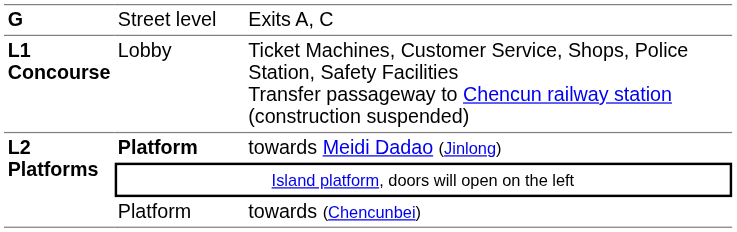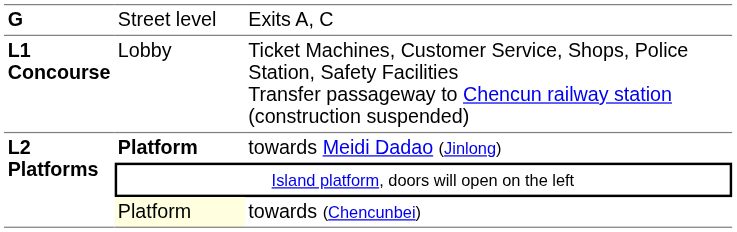(155, 211) no background -> (155, 211) lightyellow background
